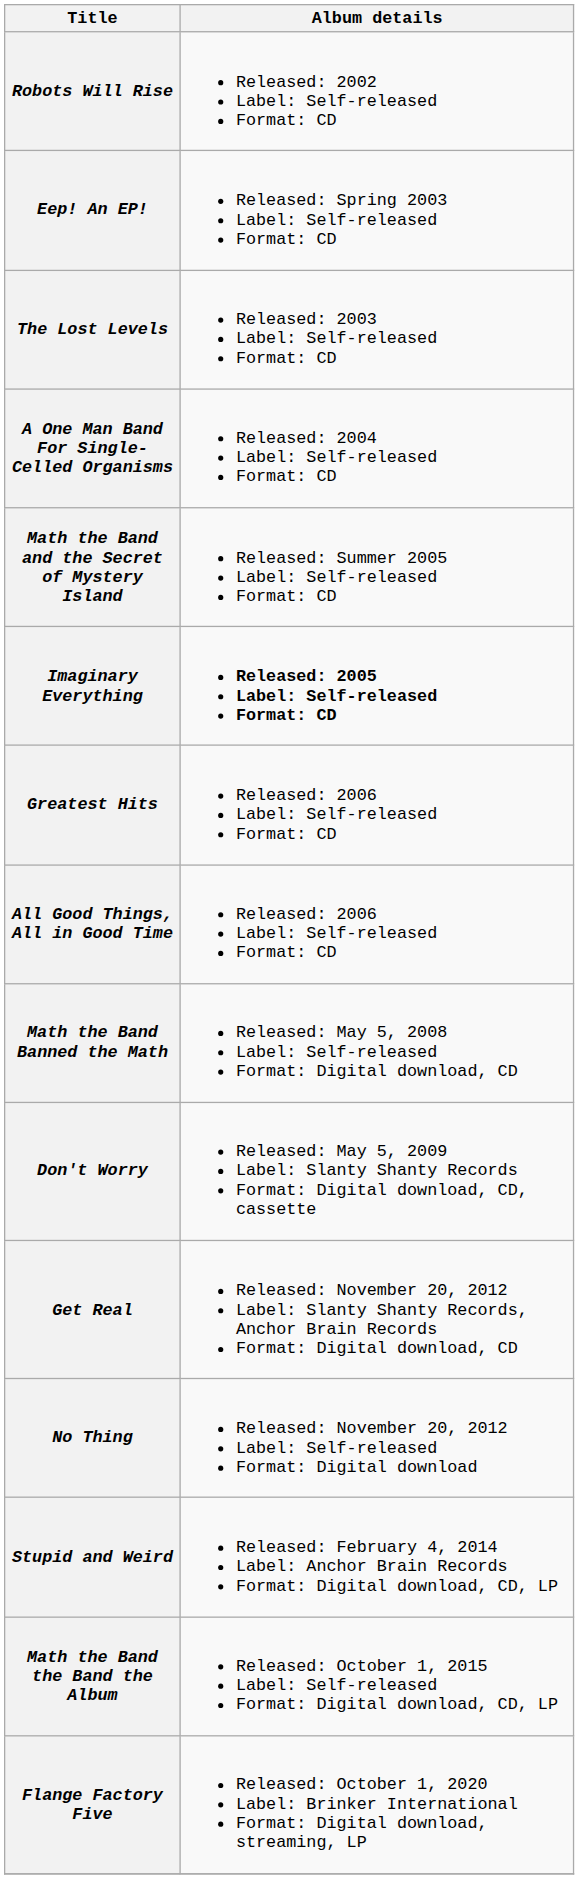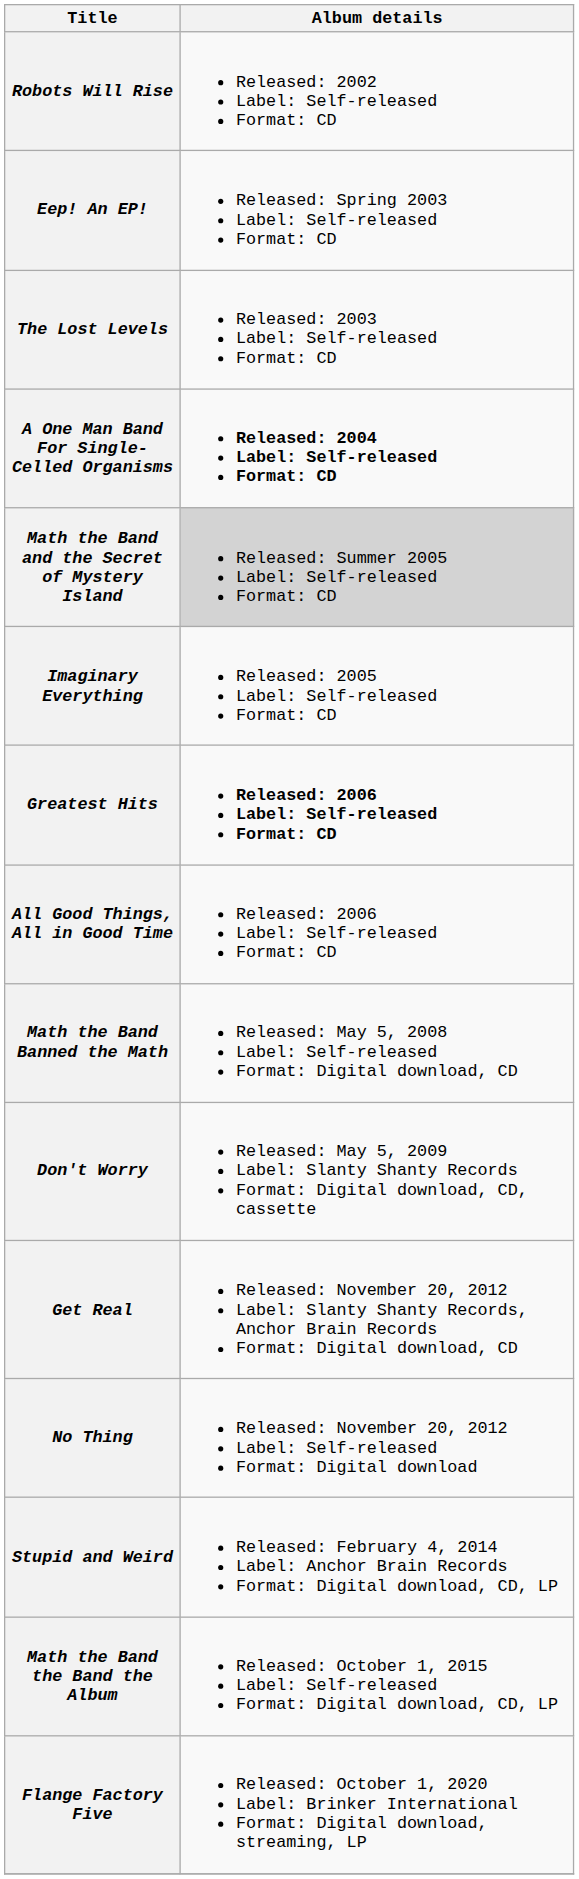(377, 458) normal -> (377, 458) bold
(377, 577) no background -> (377, 577) lightgrey background
(377, 696) bold -> (377, 696) normal
(377, 815) normal -> (377, 815) bold
